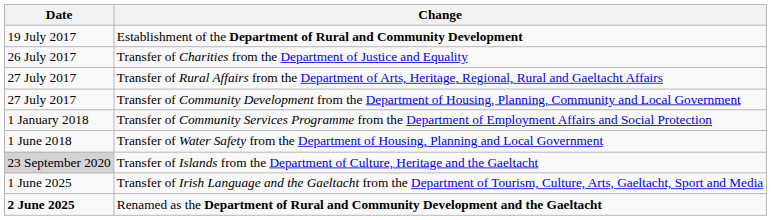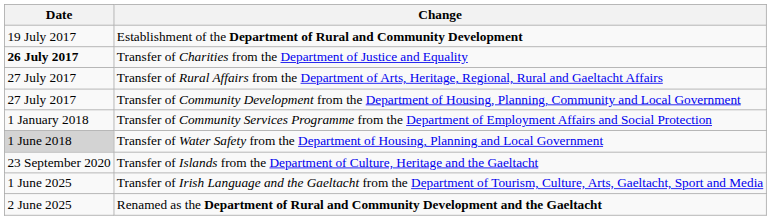(42, 57) normal -> (43, 57) bold
(40, 141) no background -> (40, 141) lightgrey background
(59, 162) lightgrey background -> (59, 162) no background
(41, 204) bold -> (40, 204) normal
